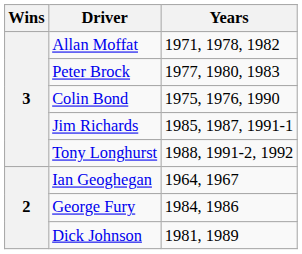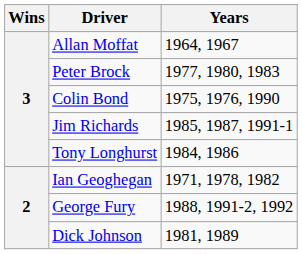(222, 45) 1971, 1978, 1982 -> (202, 45) 1964, 1967
(229, 153) 1988, 1991-2, 1992 -> (202, 153) 1984, 1986
(202, 180) 1964, 1967 -> (222, 180) 1971, 1978, 1982
(202, 207) 1984, 1986 -> (229, 207) 1988, 1991-2, 1992
